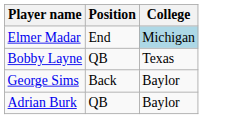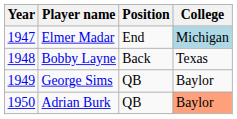+ column: (21, 15)
(98, 59) QB -> (136, 59) Back
(103, 80) Back -> (132, 80) QB
(161, 102) no background -> (195, 102) lightsalmon background
